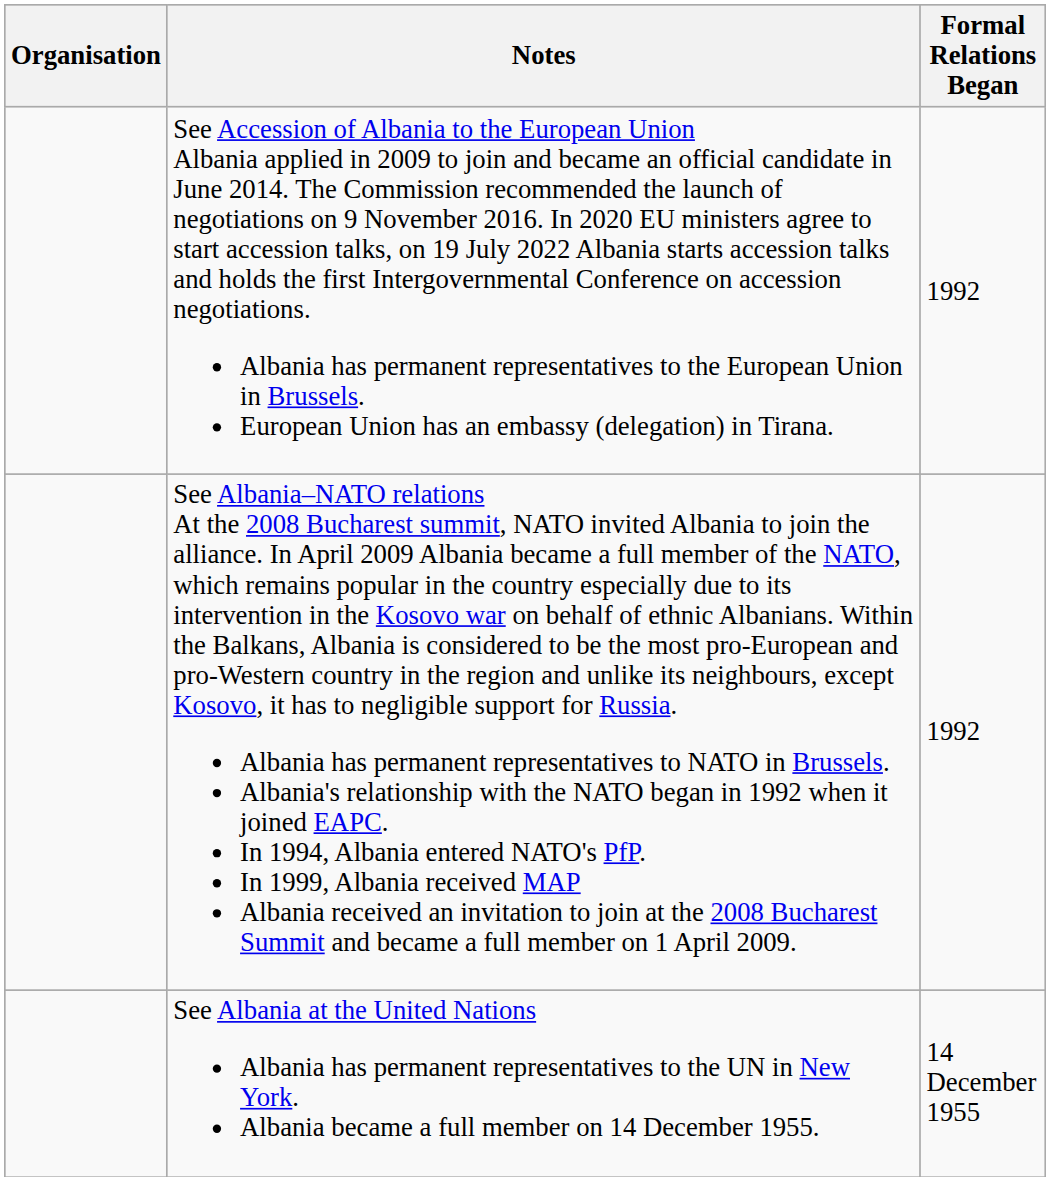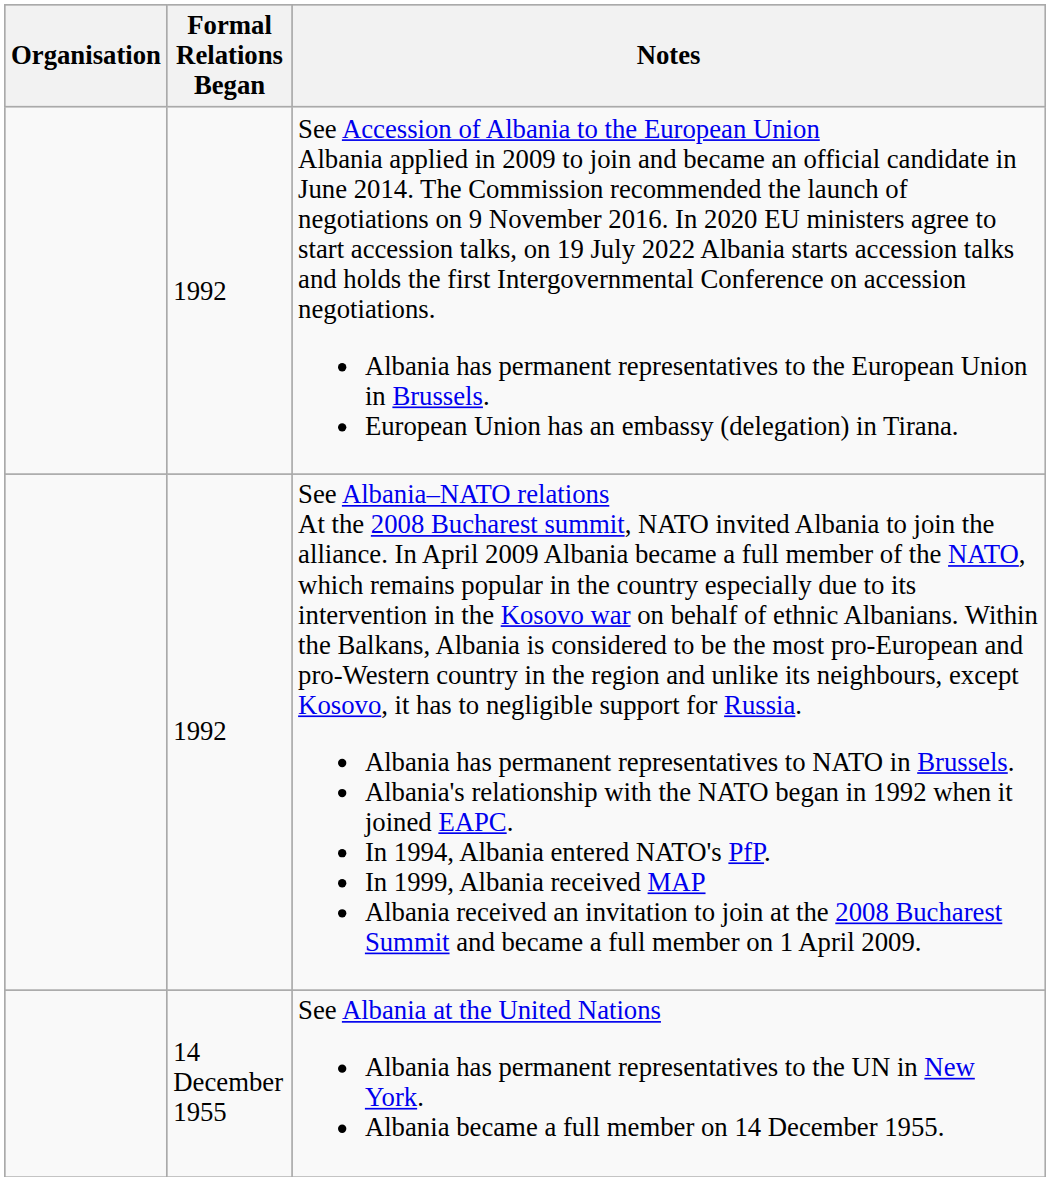columns swapped: (983, 55) <-> (544, 55)
